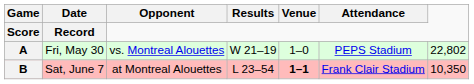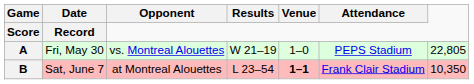(448, 50) 22,802 -> (448, 50) 22,805
